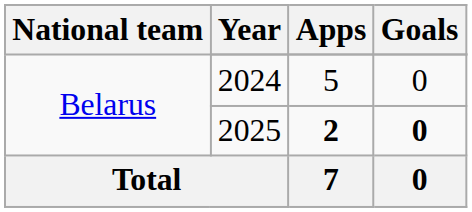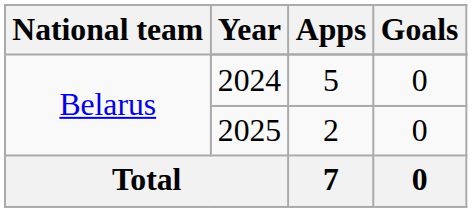(331, 130) bold -> (331, 130) normal
(420, 130) bold -> (420, 130) normal
